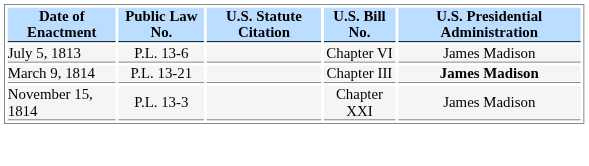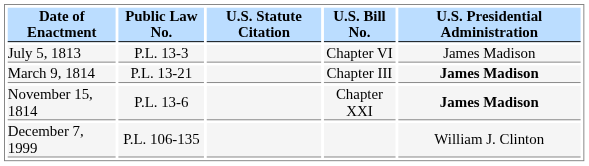(161, 53) P.L. 13-6 -> (161, 53) P.L. 13-3
(161, 102) P.L. 13-3 -> (161, 102) P.L. 13-6
(489, 102) normal -> (489, 102) bold
+ row: (46, 139)
